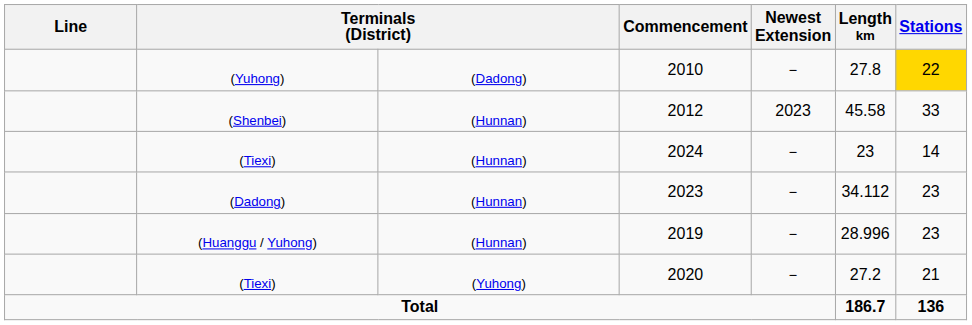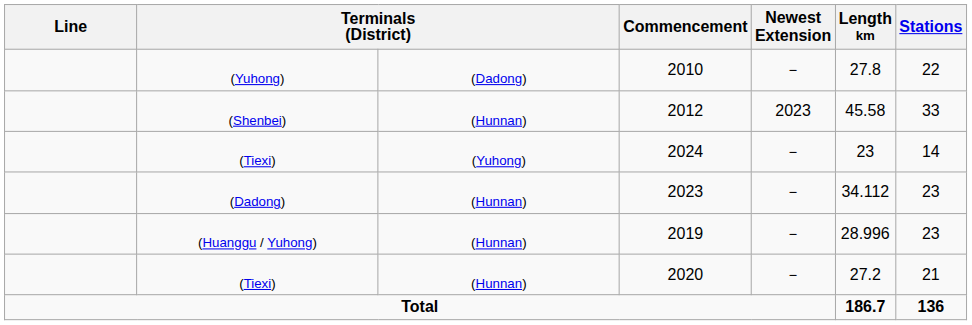(931, 70) gold background -> (931, 70) no background
(499, 161) (Hunnan) -> (499, 161) (Yuhong)
(499, 284) (Yuhong) -> (499, 284) (Hunnan)
